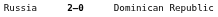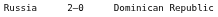(75, 8) bold -> (75, 8) normal
